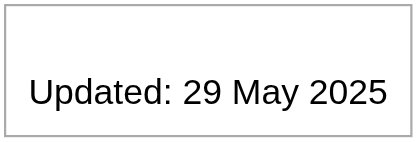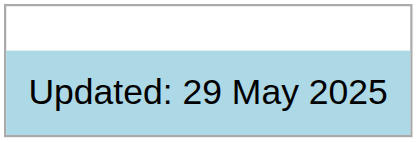(208, 92) no background -> (208, 92) lightblue background
